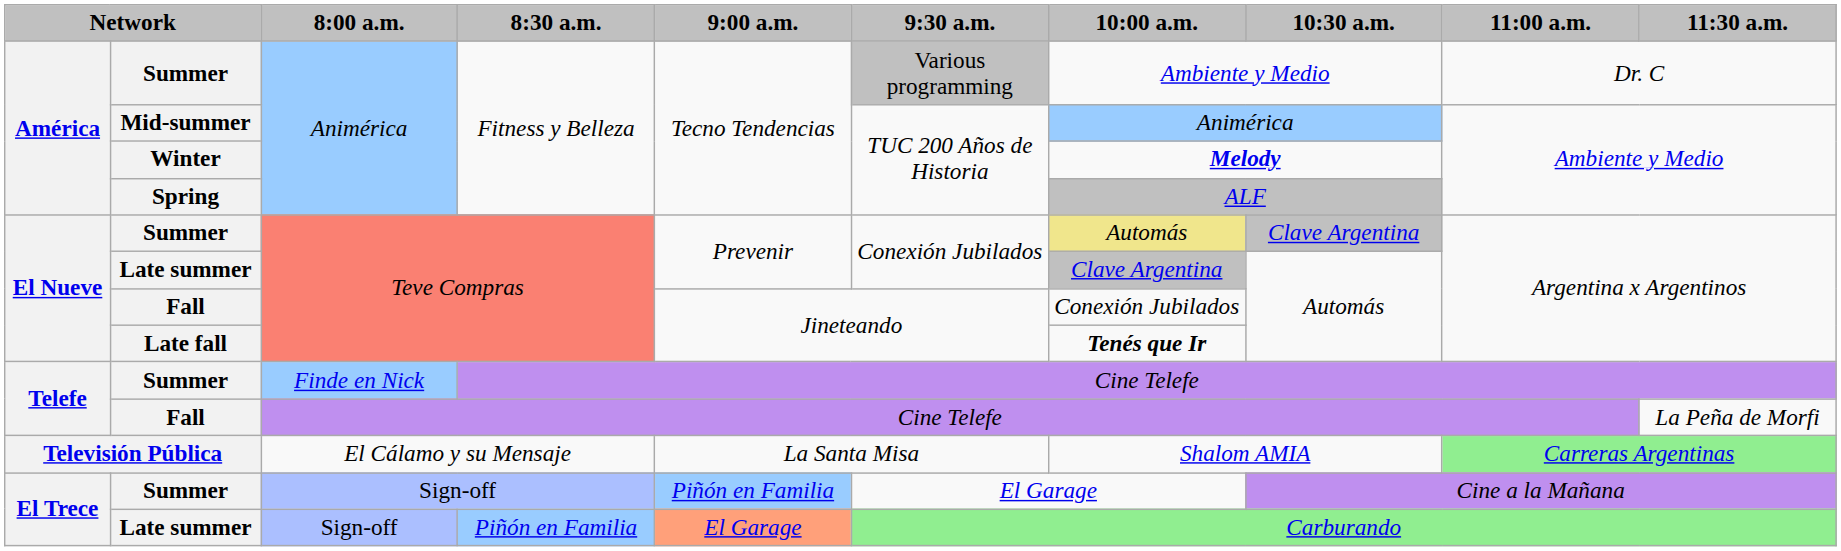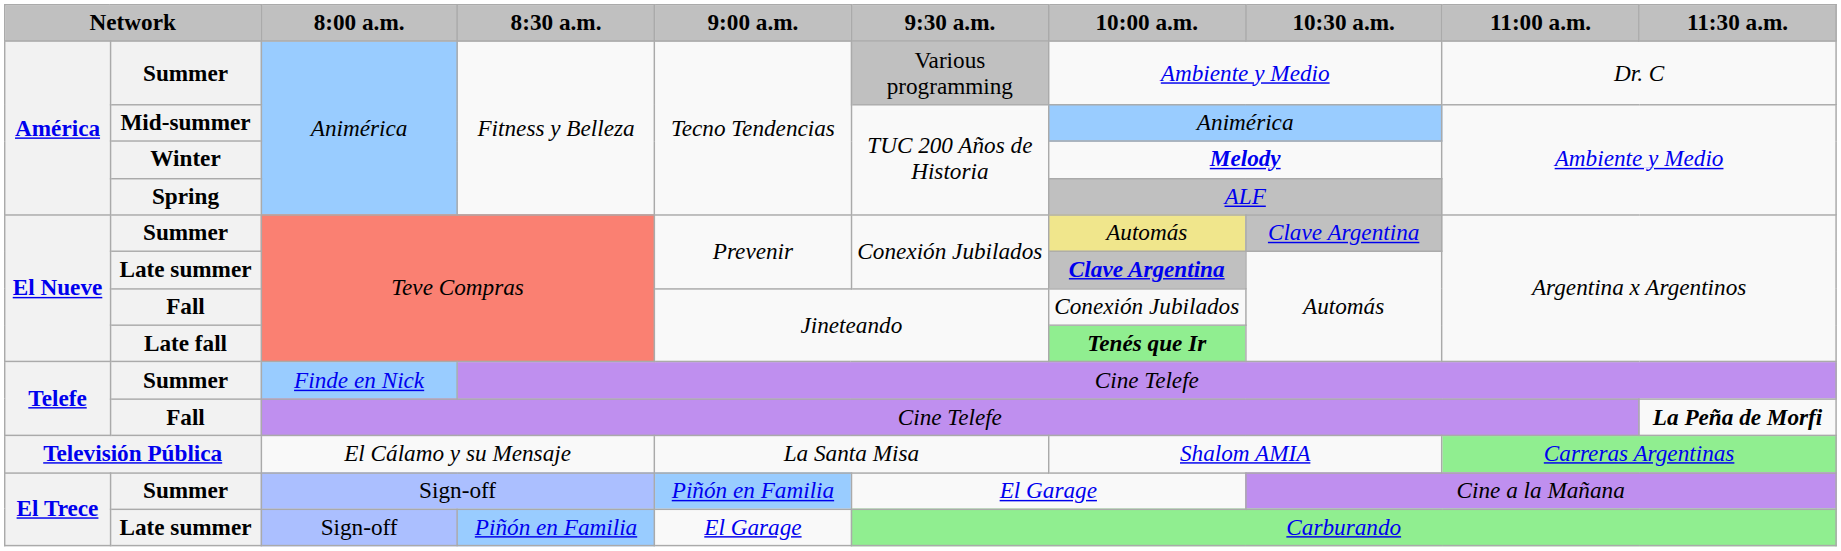(1147, 269) normal -> (1147, 269) bold
(1147, 343) no background -> (1147, 343) lightgreen background
(1738, 416) normal -> (1738, 416) bold
(753, 527) lightsalmon background -> (753, 527) no background
